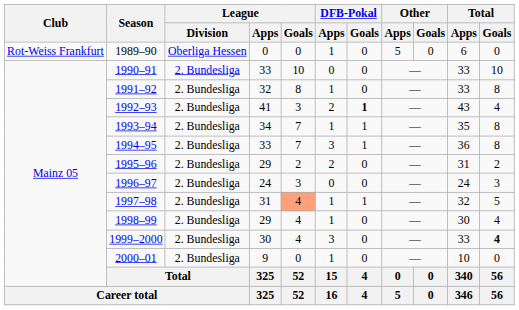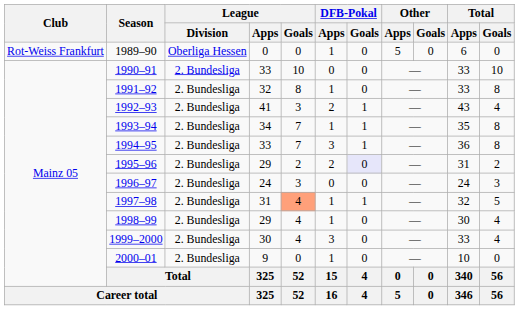(365, 107) bold -> (365, 107) normal
(365, 164) no background -> (365, 164) lavender background
(497, 239) bold -> (497, 239) normal
